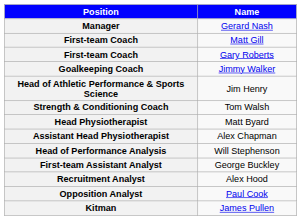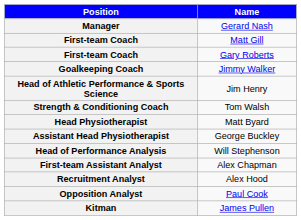(247, 137) Alex Chapman -> (247, 137) George Buckley
(247, 165) George Buckley -> (247, 165) Alex Chapman
